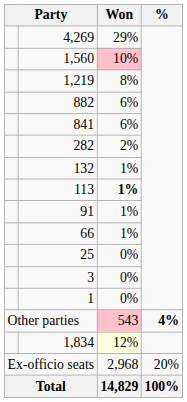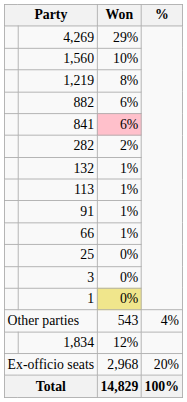(126, 59) pink background -> (126, 59) no background
(129, 124) no background -> (129, 124) pink background
(128, 189) bold -> (129, 189) normal
(129, 299) no background -> (129, 299) khaki background
(128, 320) pink background -> (128, 320) no background
(169, 320) bold -> (170, 320) normal
(126, 342) lightyellow background -> (126, 342) no background
